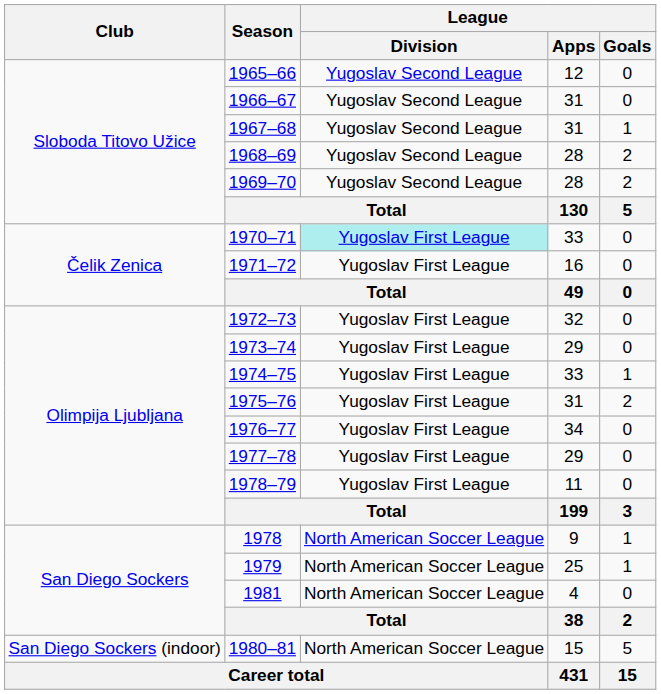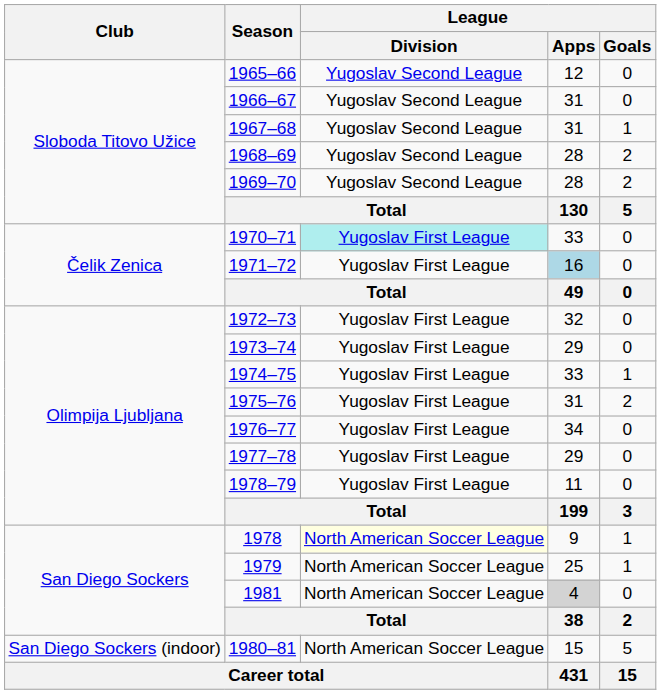(574, 264) no background -> (574, 264) lightblue background
(424, 538) no background -> (424, 538) lightyellow background
(574, 593) no background -> (574, 593) lightgrey background
